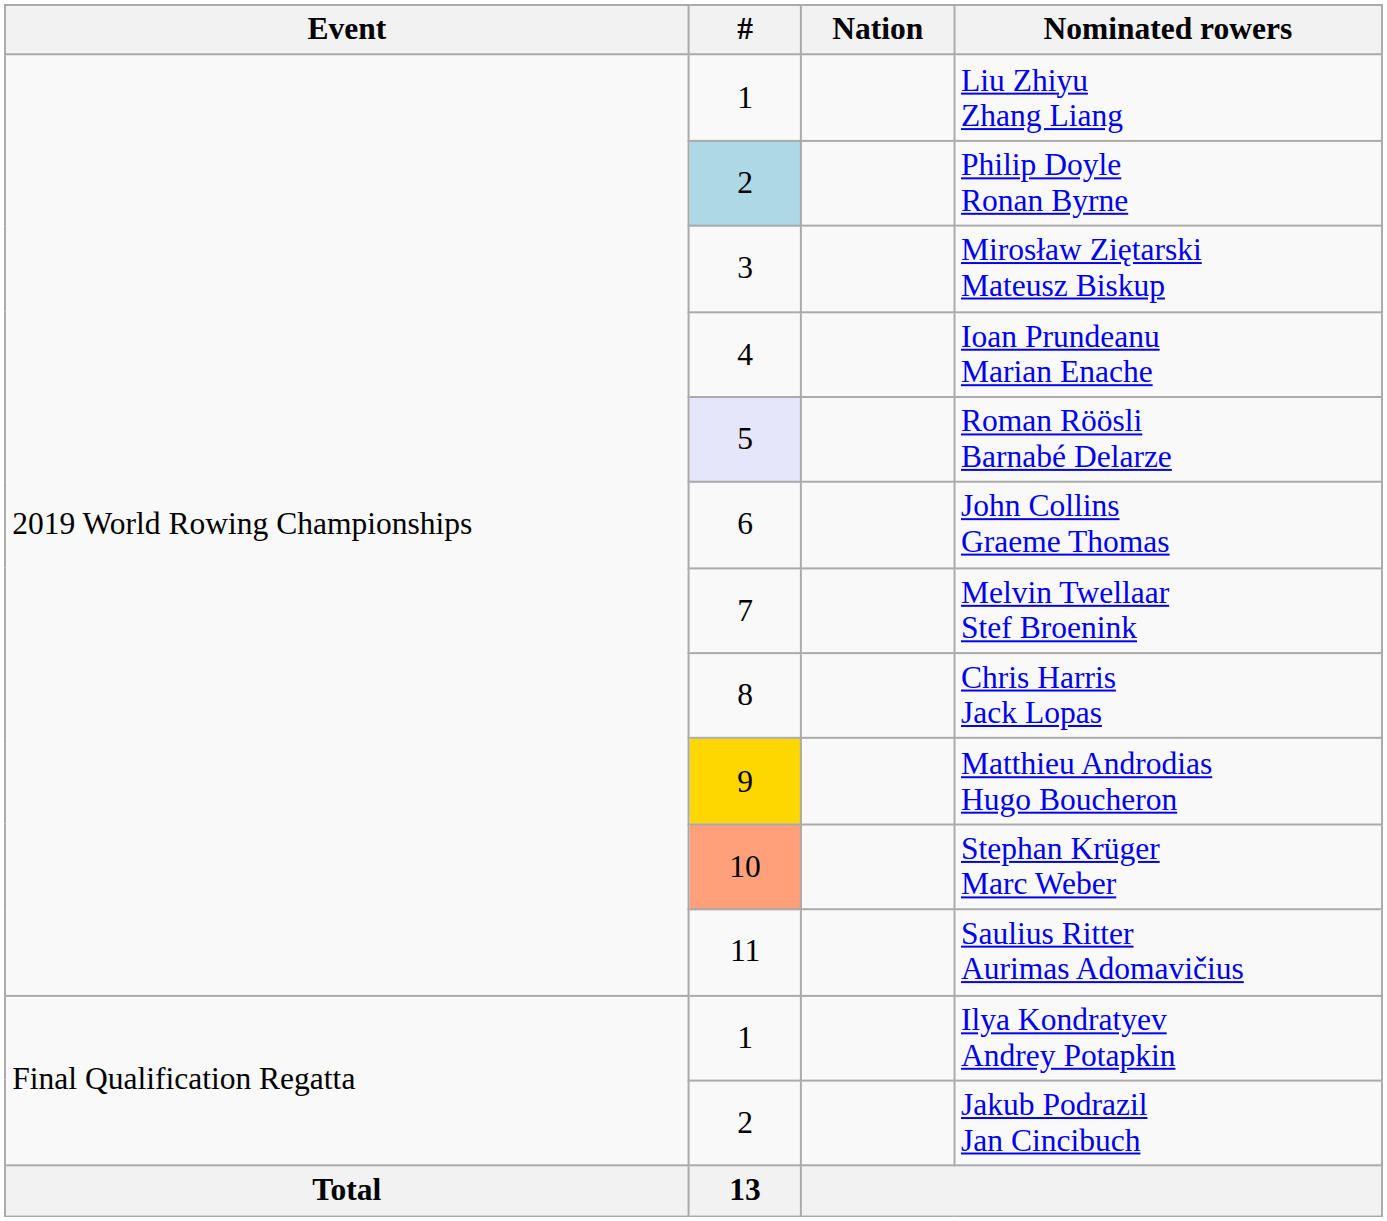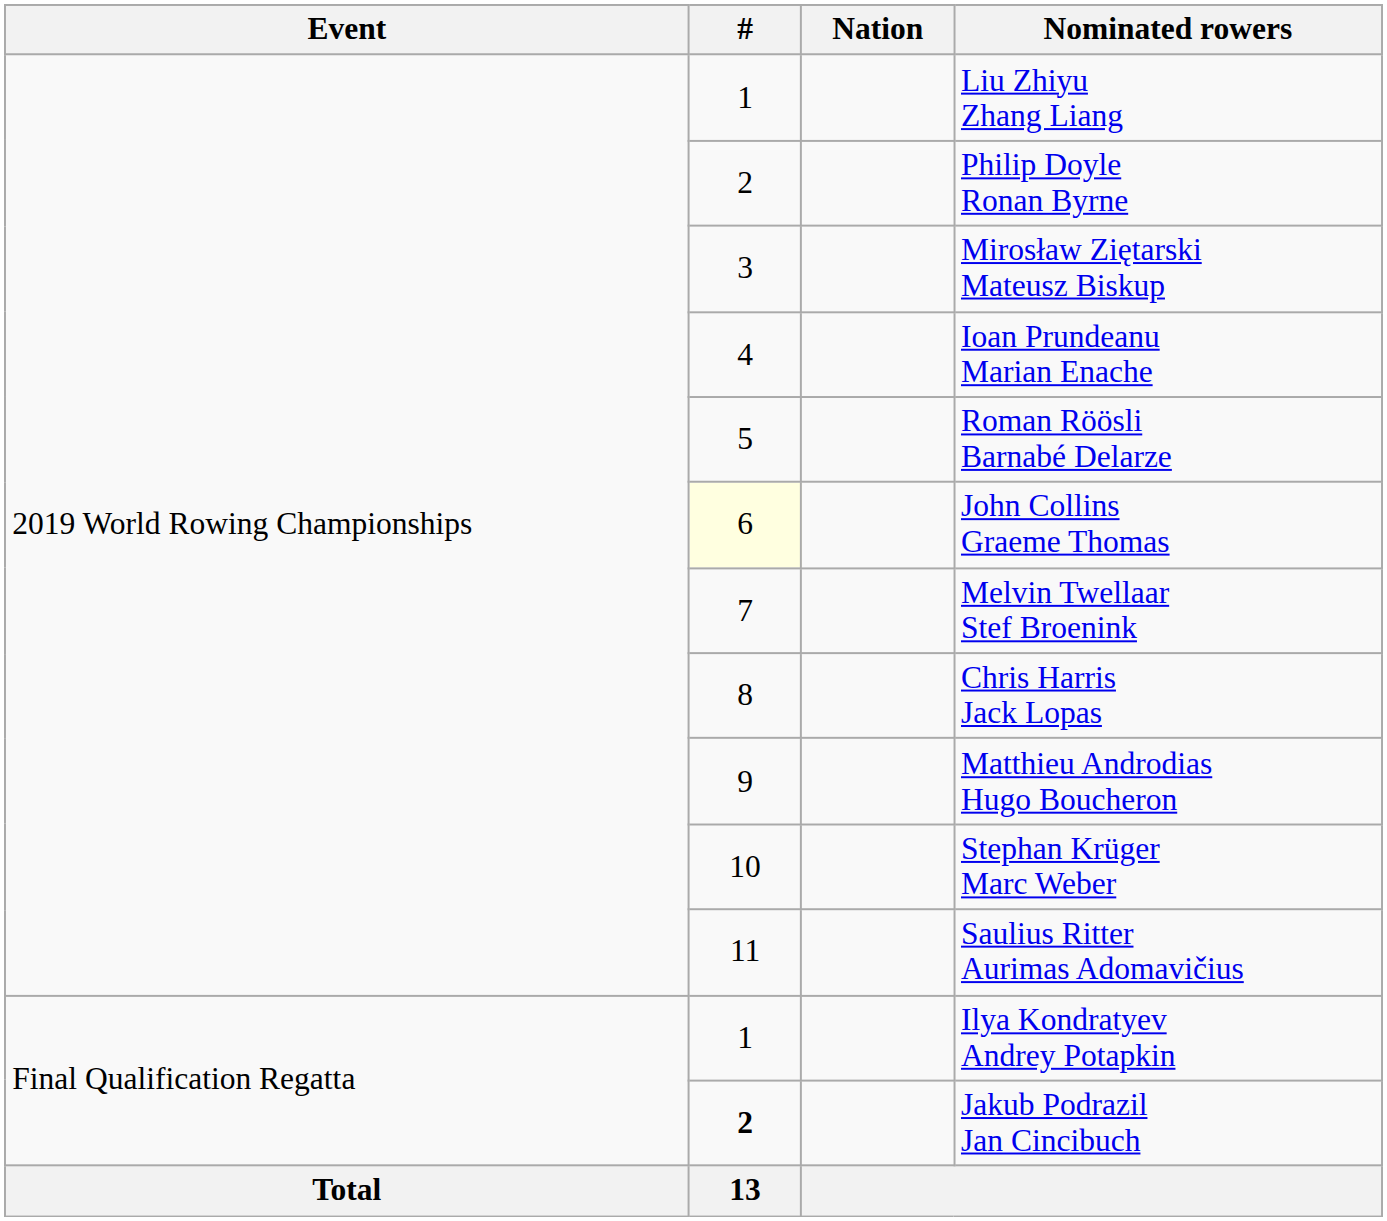(745, 182) lightblue background -> (745, 182) no background
(745, 439) lavender background -> (745, 439) no background
(745, 524) no background -> (745, 524) lightyellow background
(745, 780) gold background -> (745, 780) no background
(745, 866) lightsalmon background -> (745, 866) no background
(745, 1122) normal -> (745, 1122) bold
